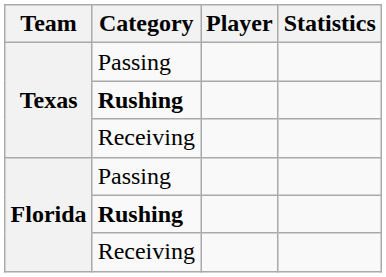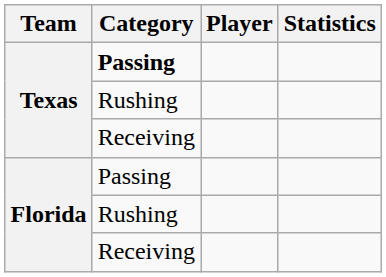(134, 61) normal -> (136, 61) bold
(140, 99) bold -> (138, 99) normal
(140, 213) bold -> (138, 213) normal
